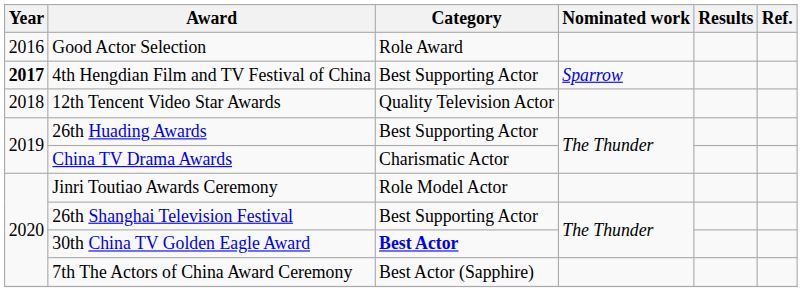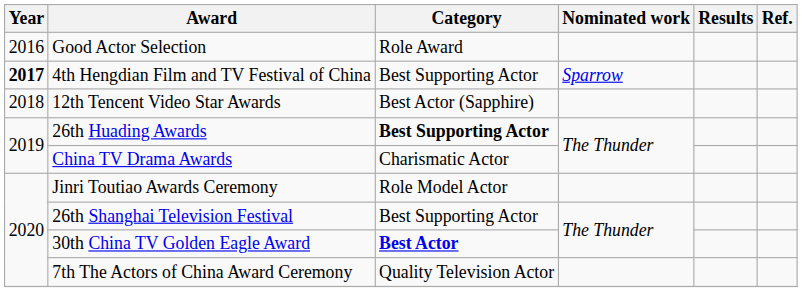(467, 103) Quality Television Actor -> (456, 103) Best Actor (Sapphire)
(458, 131) normal -> (464, 131) bold
(456, 272) Best Actor (Sapphire) -> (467, 272) Quality Television Actor
